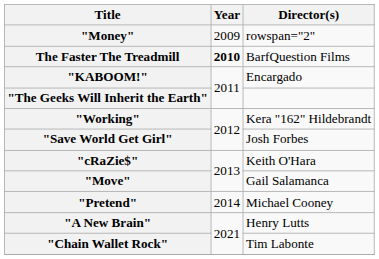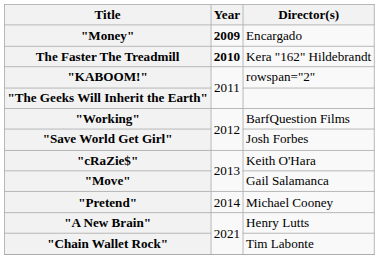(227, 35) normal -> (227, 35) bold
(281, 35) rowspan="2" -> (274, 35) Encargado
(298, 56) BarfQuestion Films -> (309, 56) Kera "162" Hildebrandt
(274, 77) Encargado -> (281, 77) rowspan="2"
(309, 118) Kera "162" Hildebrandt -> (298, 118) BarfQuestion Films
